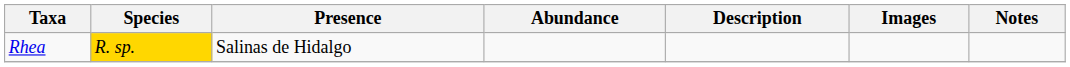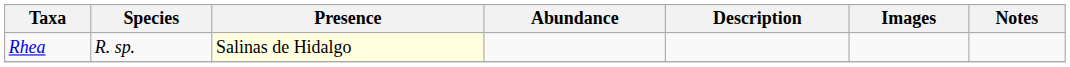(115, 47) gold background -> (115, 47) no background
(284, 47) no background -> (284, 47) lightyellow background
